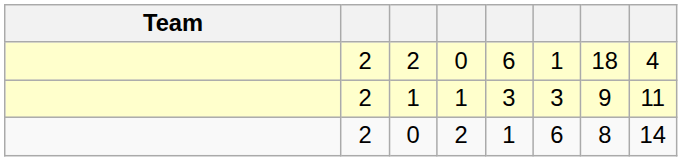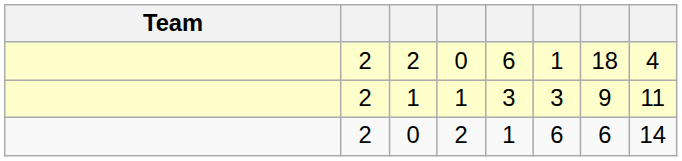(605, 135) 8 -> (605, 135) 6
